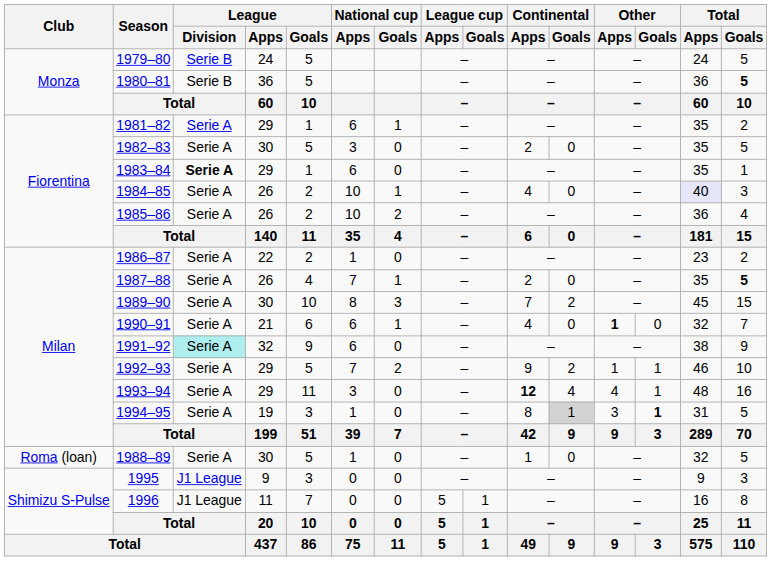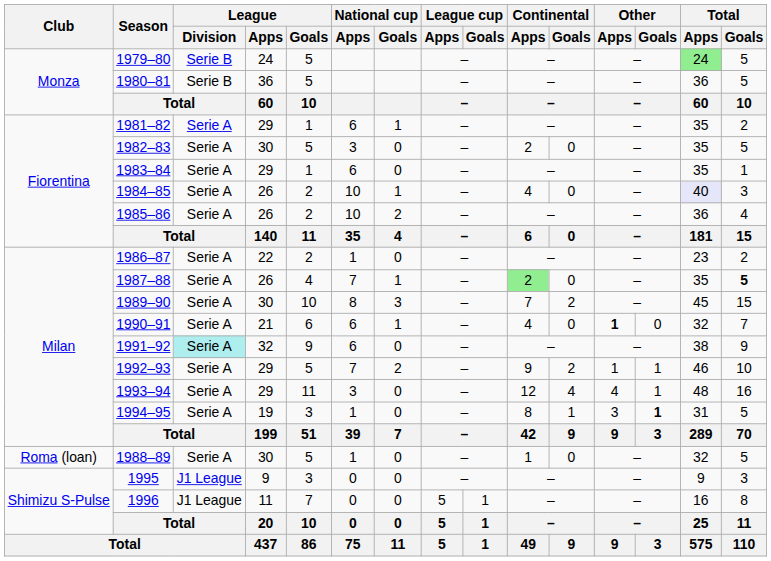(701, 59) no background -> (701, 59) lightgreen background
(744, 81) bold -> (744, 81) normal
(209, 170) bold -> (209, 170) normal
(528, 280) no background -> (528, 280) lightgreen background
(528, 390) bold -> (528, 390) normal
(571, 412) lightgrey background -> (571, 412) no background
